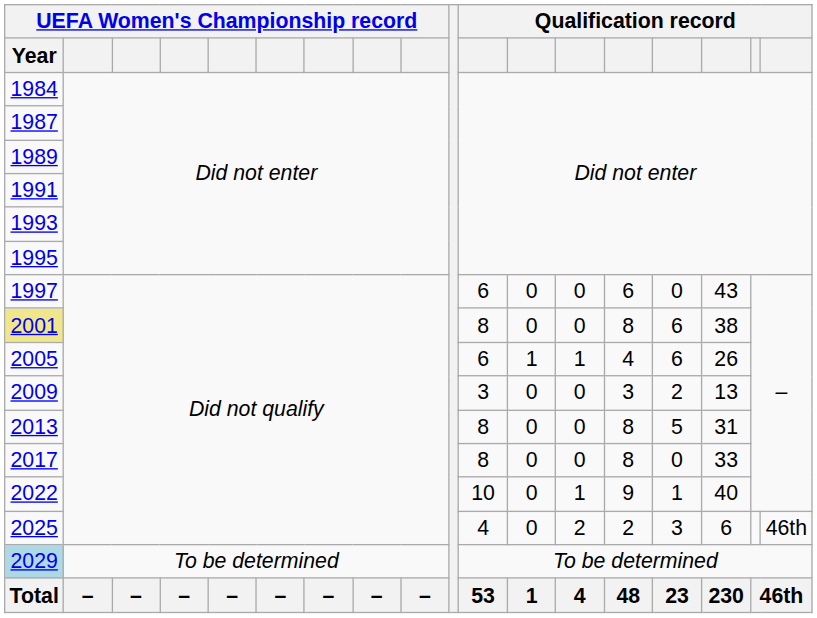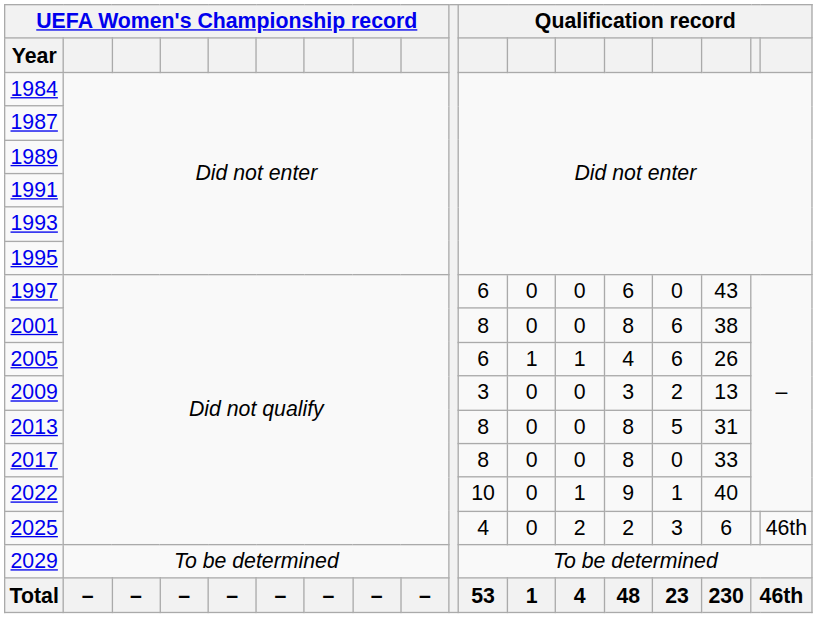(34, 325) khaki background -> (34, 325) no background
(34, 561) lightblue background -> (34, 561) no background
